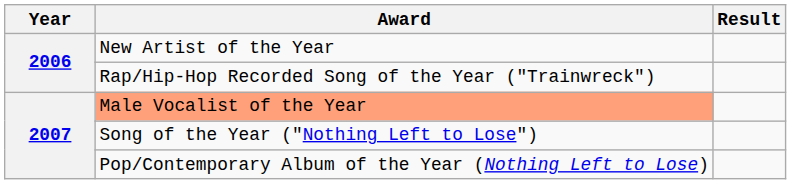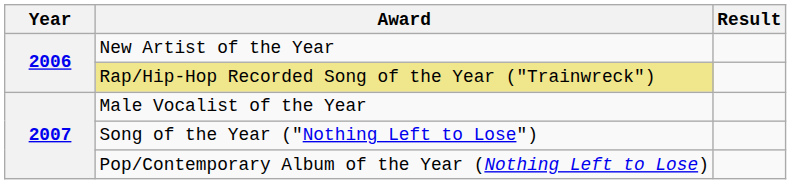(377, 77) no background -> (377, 77) khaki background
(233, 106) lightsalmon background -> (233, 106) no background
